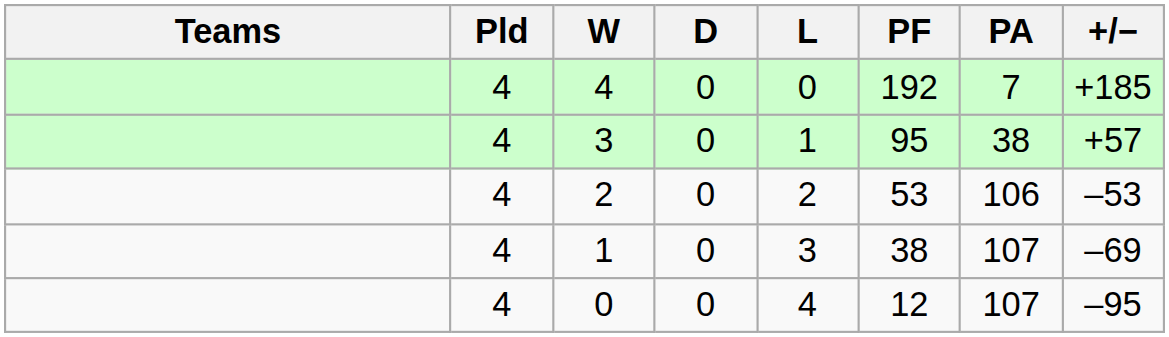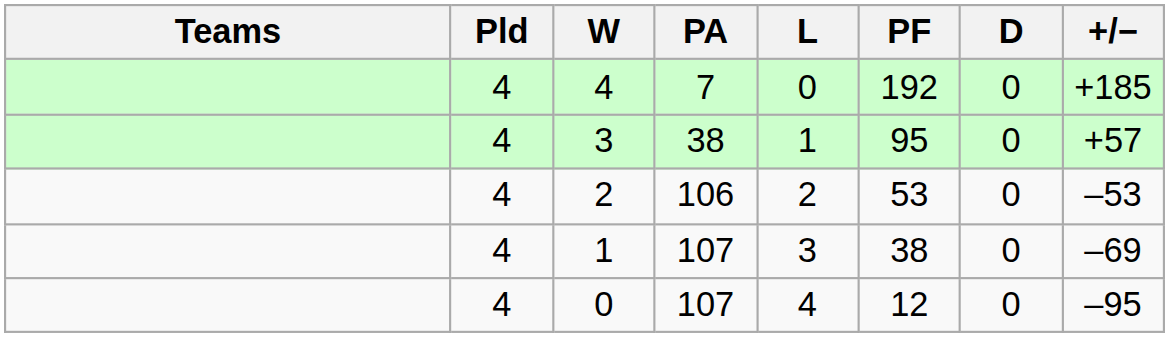columns swapped: (706, 31) <-> (1011, 31)
